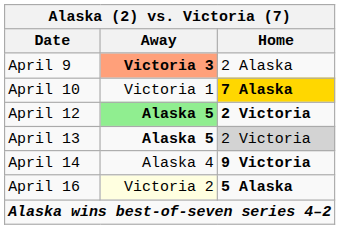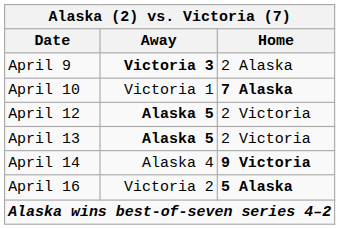(169, 65) lightsalmon background -> (169, 65) no background
(257, 90) gold background -> (257, 90) no background
(178, 114) lightgreen background -> (178, 114) no background
(266, 114) bold -> (266, 114) normal
(266, 139) lightgrey background -> (266, 139) no background
(169, 187) lightyellow background -> (169, 187) no background
